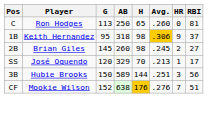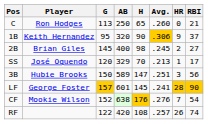(194, 23) 81 -> (194, 23) 21
(123, 36) 318 -> (123, 36) 320
(141, 36) 98 -> (141, 36) 90
(123, 49) 260 -> (123, 49) 400
(141, 74) 144 -> (141, 74) 147
+ row: (13, 87)
(194, 87) 51 -> (194, 100) 54
+ row: (13, 112)
